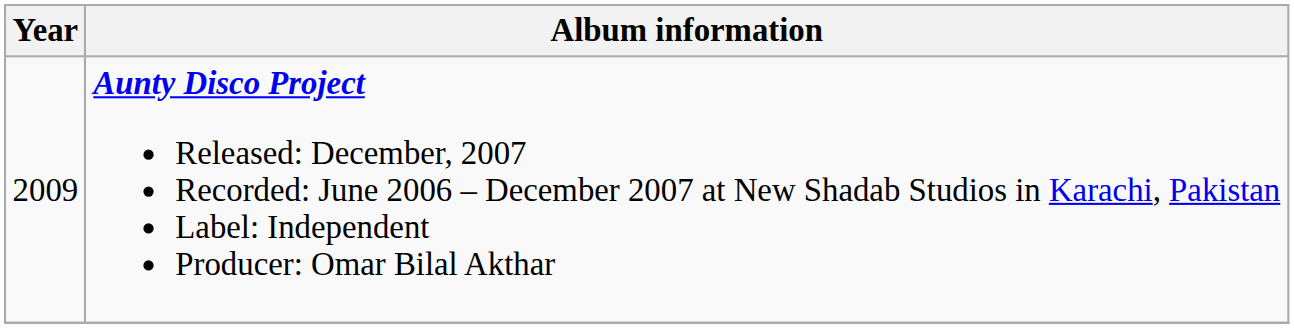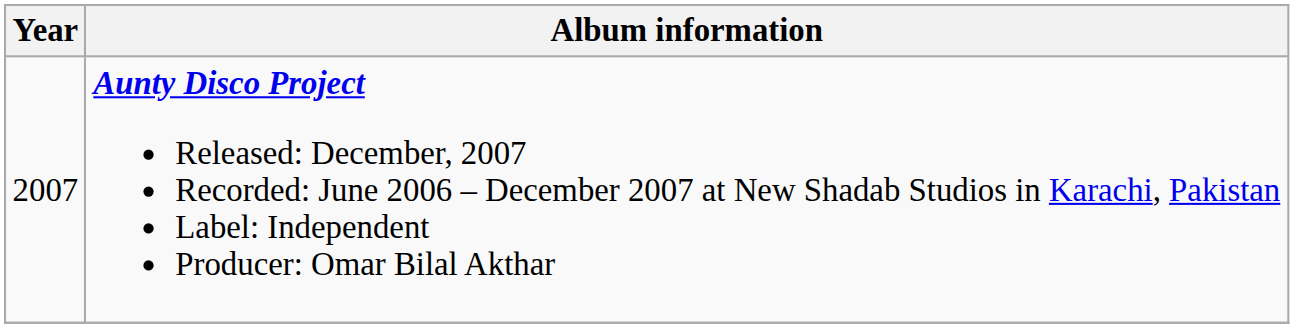(45, 189) 2009 -> (45, 189) 2007
